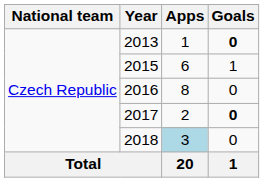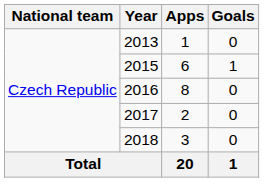(233, 41) bold -> (233, 41) normal
(233, 115) bold -> (233, 115) normal
(185, 139) lightblue background -> (185, 139) no background
